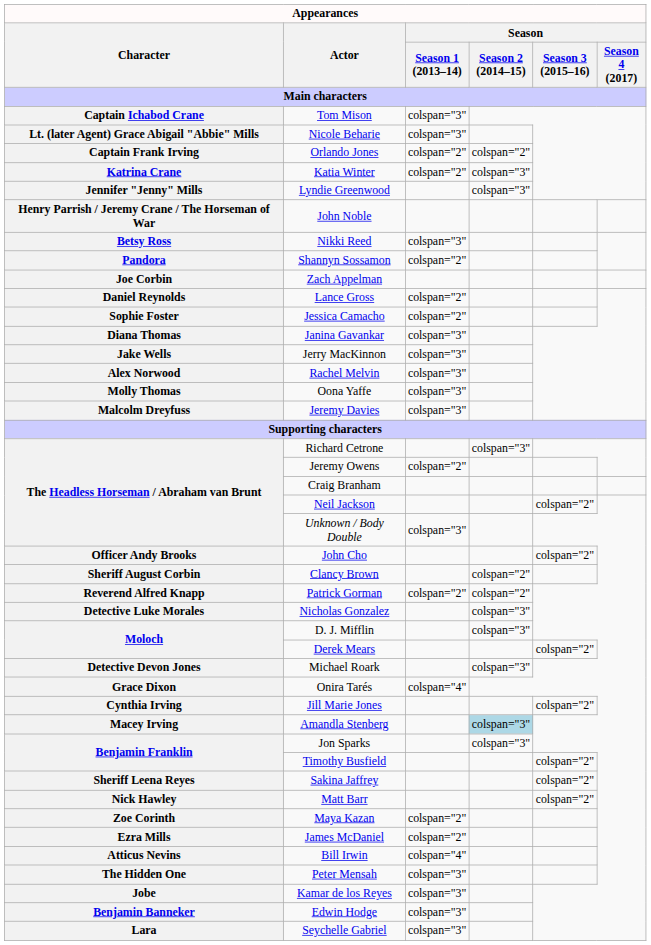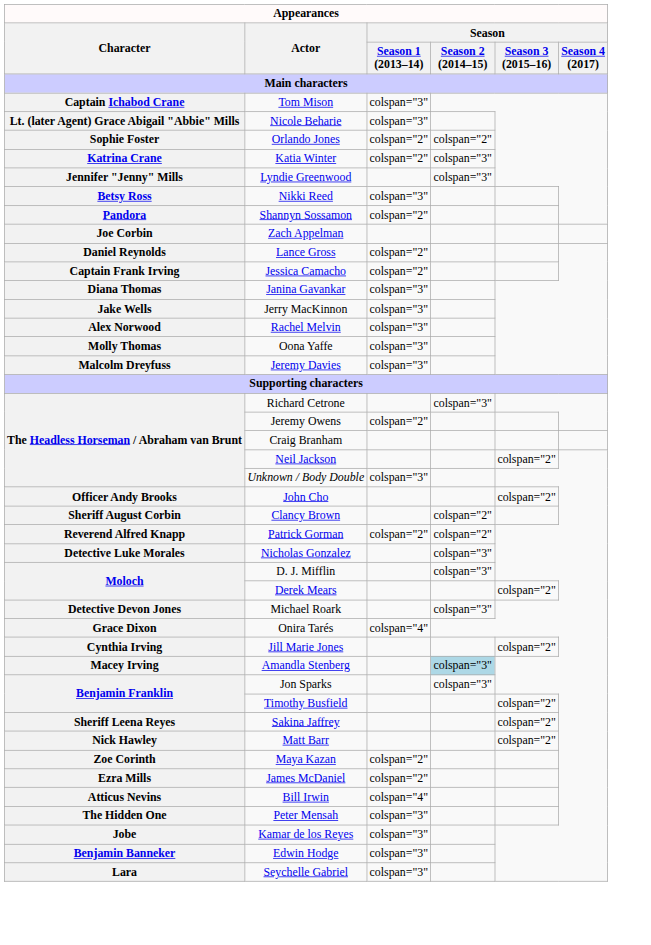(144, 153) Captain Frank Irving -> (125, 139) Sophie Foster
- row: (344, 216)
(144, 316) Sophie Foster -> (125, 271) Captain Frank Irving
